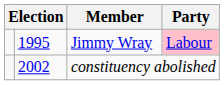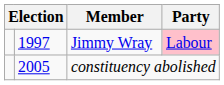(34, 42) 1995 -> (34, 42) 1997
(34, 67) 2002 -> (34, 67) 2005
